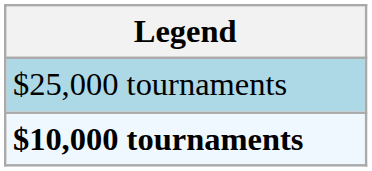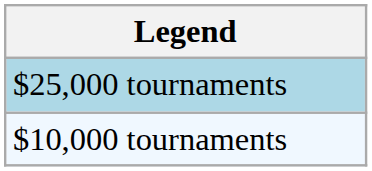(158, 138) bold -> (150, 138) normal
